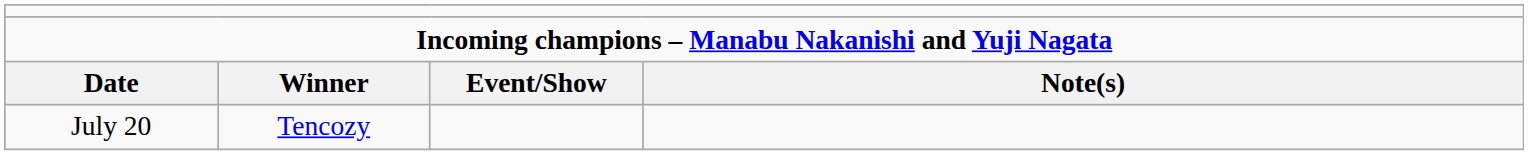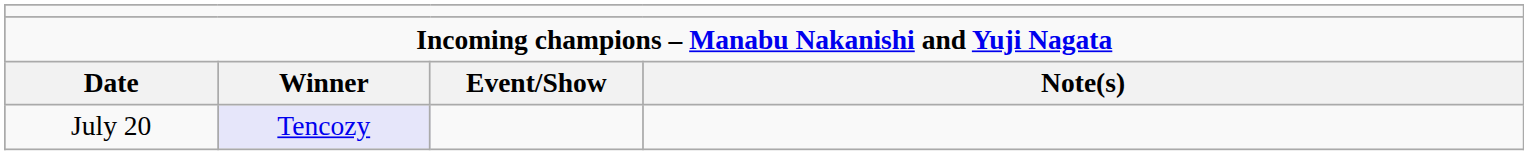(324, 126) no background -> (324, 126) lavender background
